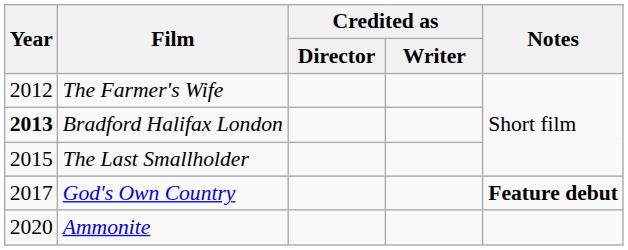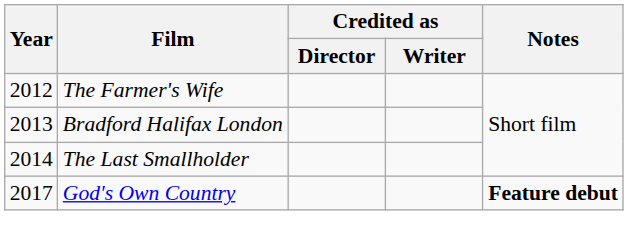(31, 124) bold -> (31, 124) normal
(31, 158) 2015 -> (31, 158) 2014
- row: (107, 227)
